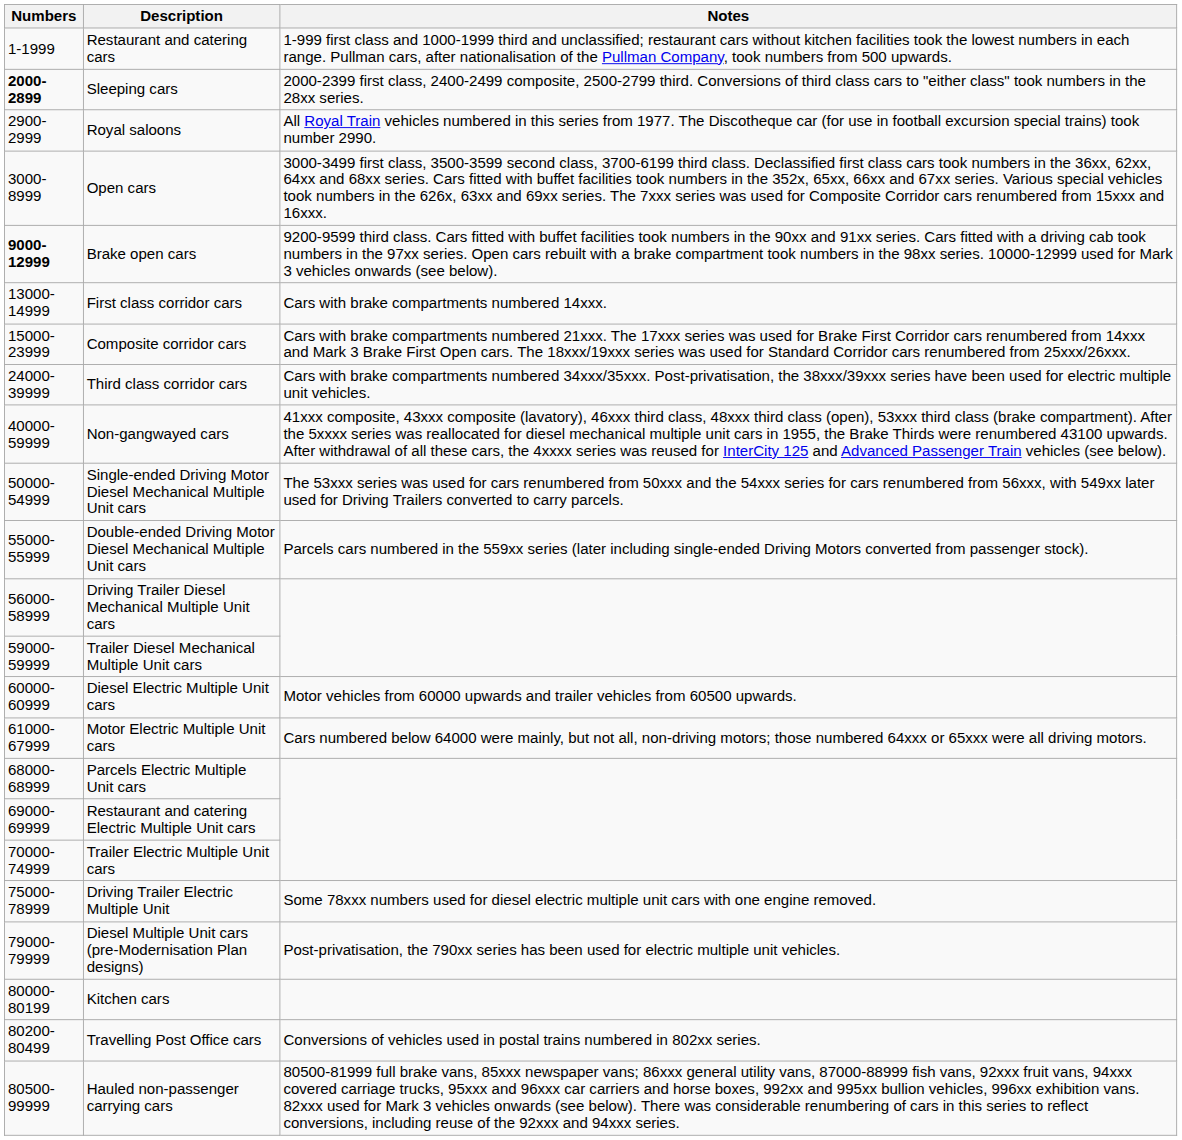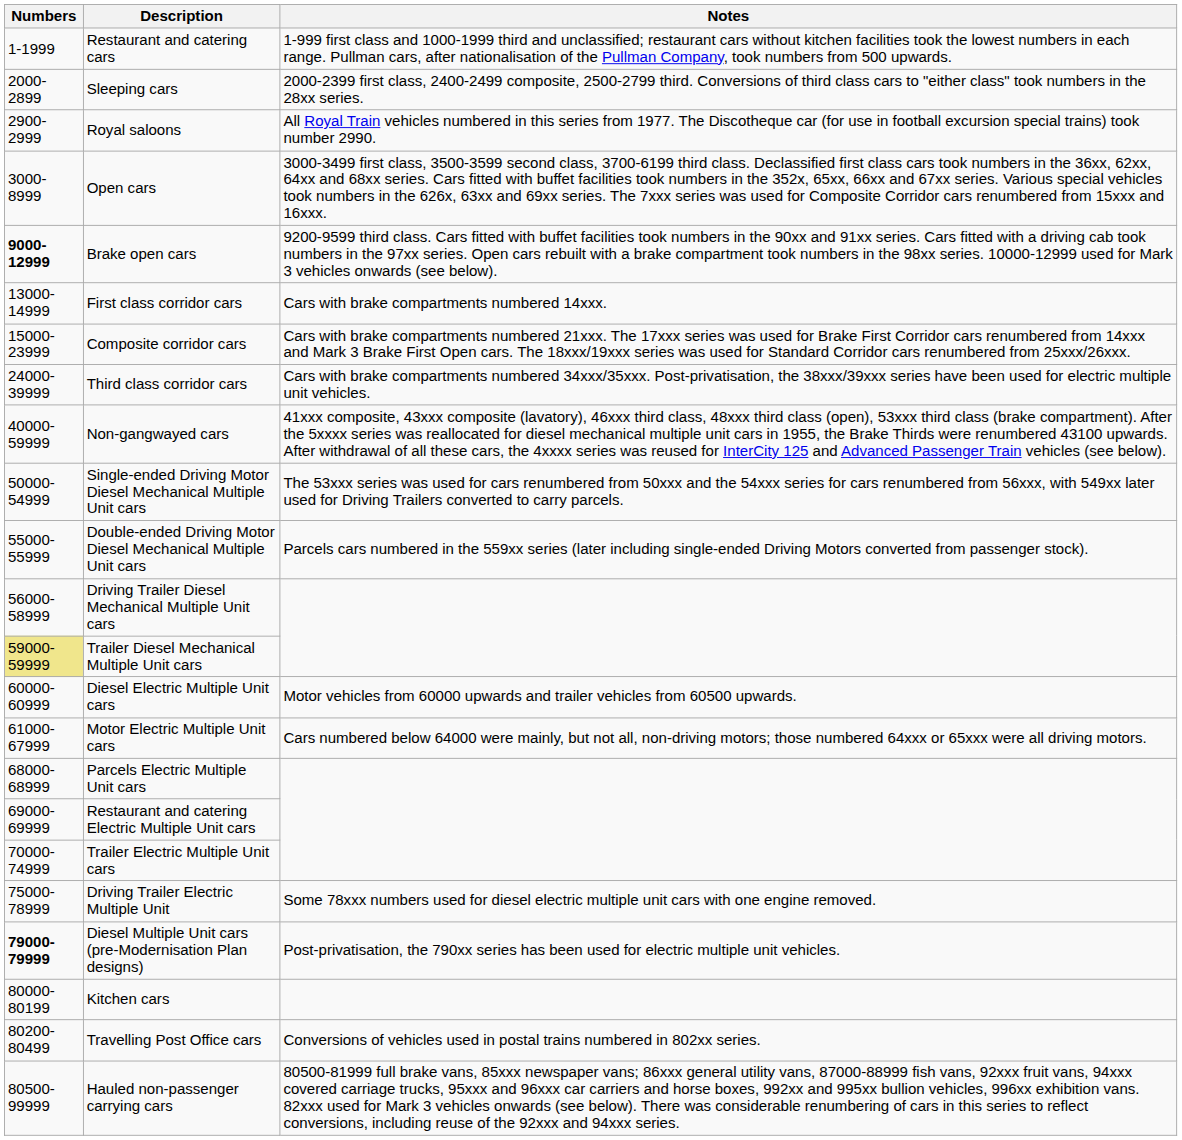(27, 89) bold -> (27, 89) normal
(31, 656) no background -> (31, 656) khaki background
(31, 950) normal -> (31, 950) bold
